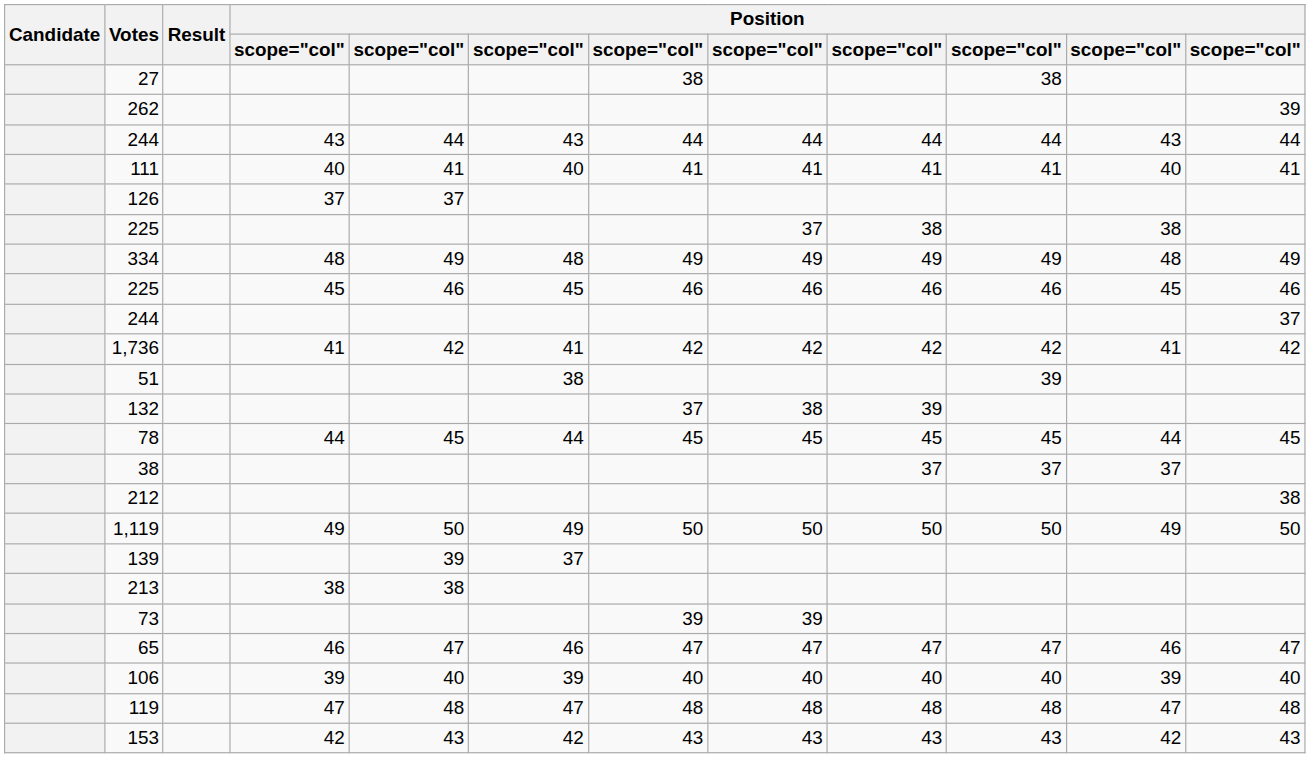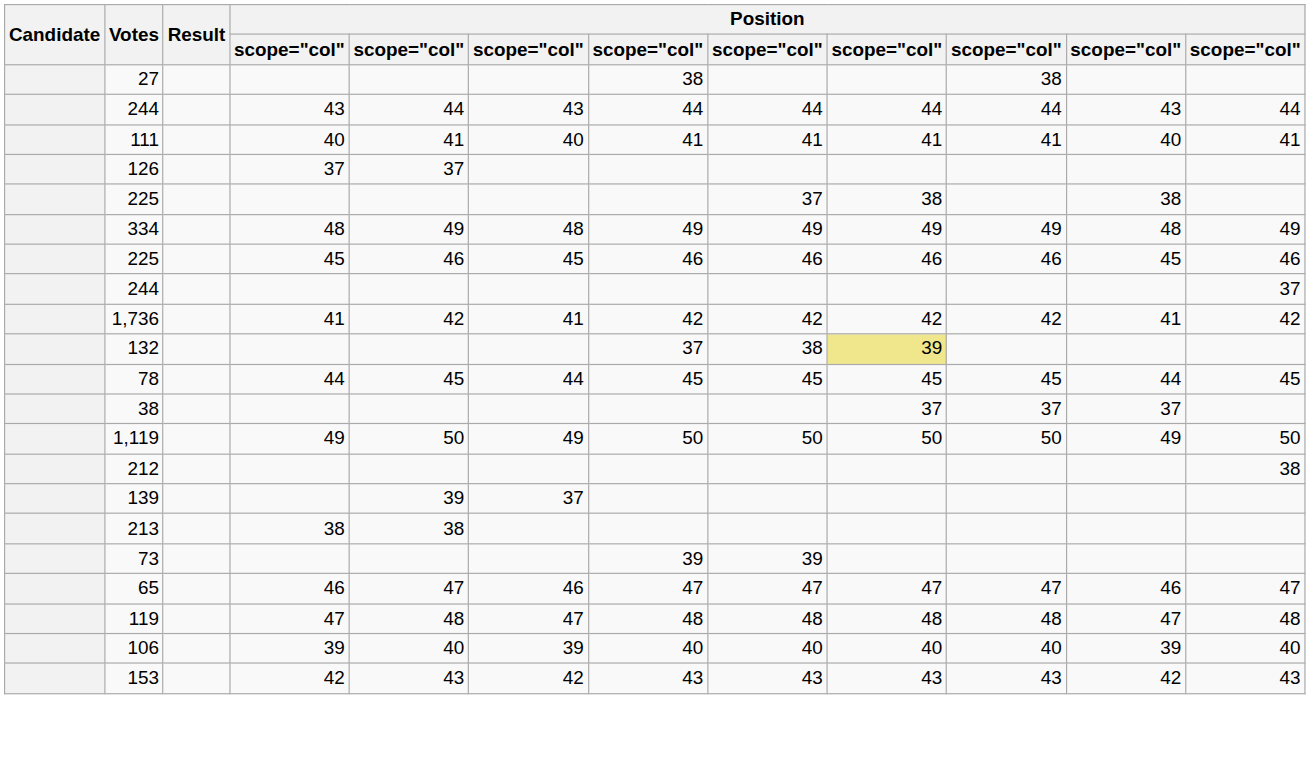- row: (143, 109)
- row: (148, 378)
(932, 408) no background -> (932, 348) khaki background
rows swapped: (136, 528) <-> (143, 498)
rows swapped: (143, 678) <-> (144, 708)
